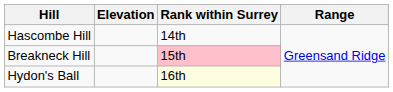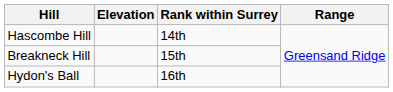(173, 55) pink background -> (173, 55) no background
(173, 76) lightyellow background -> (173, 76) no background
